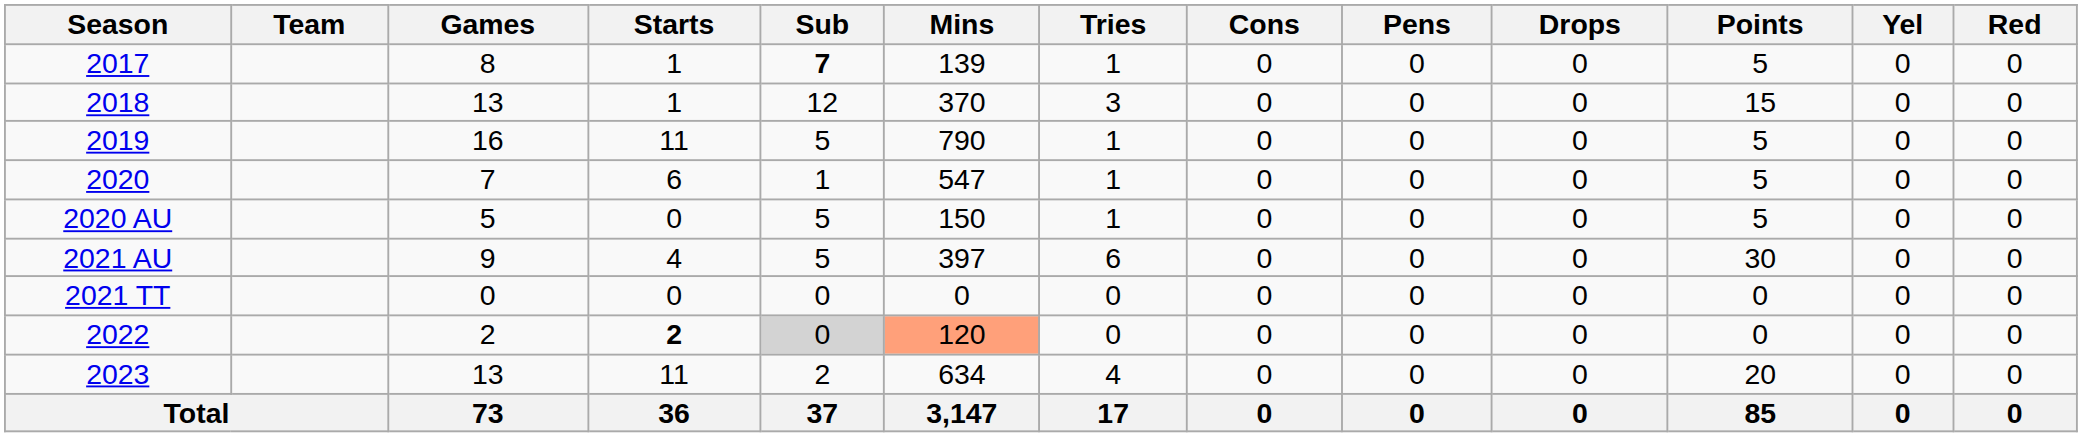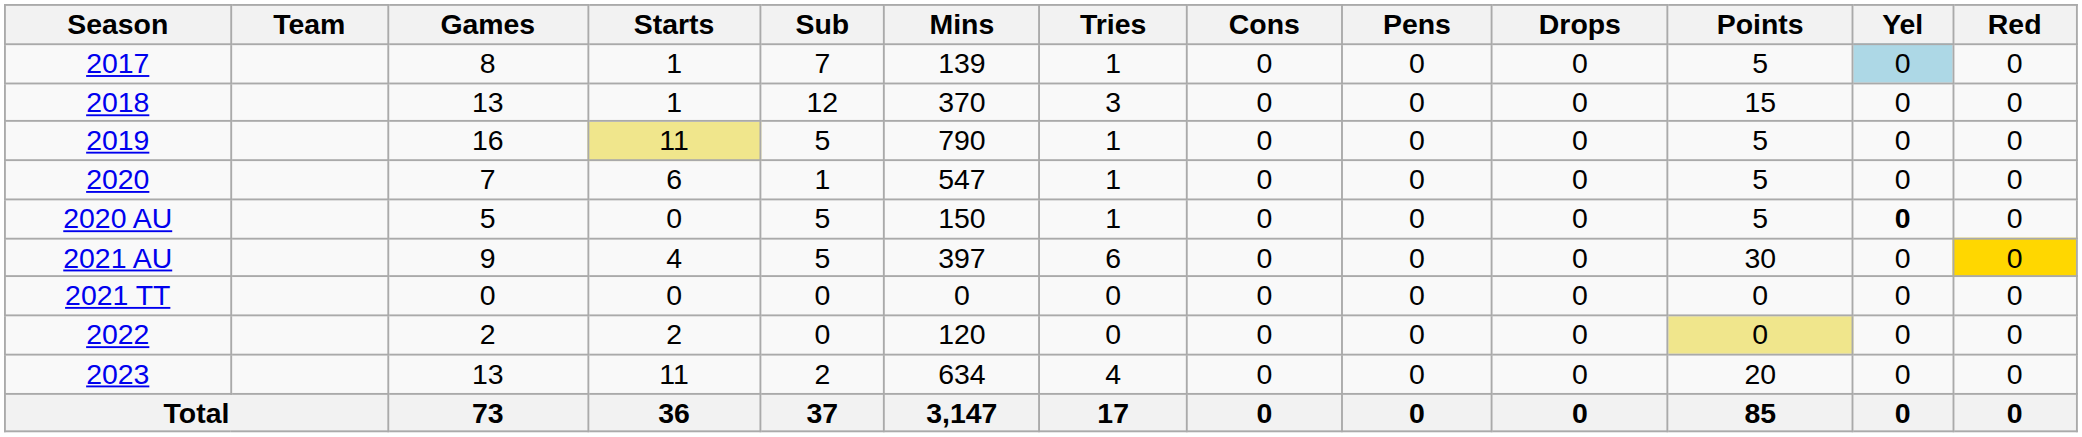(822, 63) bold -> (822, 63) normal
(1903, 63) no background -> (1903, 63) lightblue background
(674, 140) no background -> (674, 140) khaki background
(1903, 218) normal -> (1903, 218) bold
(2015, 257) no background -> (2015, 257) gold background
(674, 334) bold -> (674, 334) normal
(822, 334) lightgrey background -> (822, 334) no background
(962, 334) lightsalmon background -> (962, 334) no background
(1760, 334) no background -> (1760, 334) khaki background
